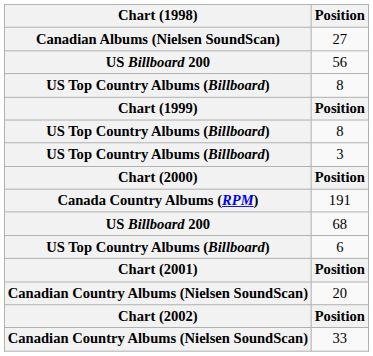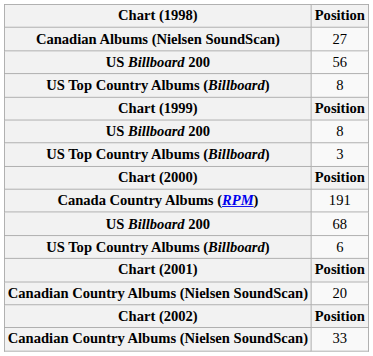(158, 131) US Top Country Albums (Billboard) -> (158, 131) US Billboard 200
